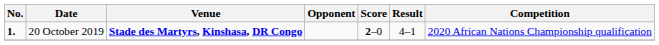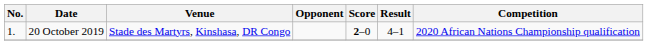(11, 31) bold -> (11, 31) normal
(206, 31) bold -> (200, 31) normal
